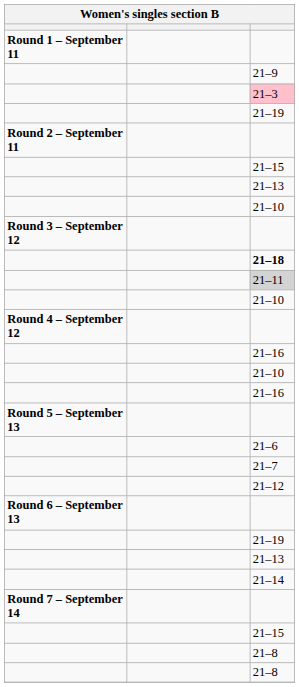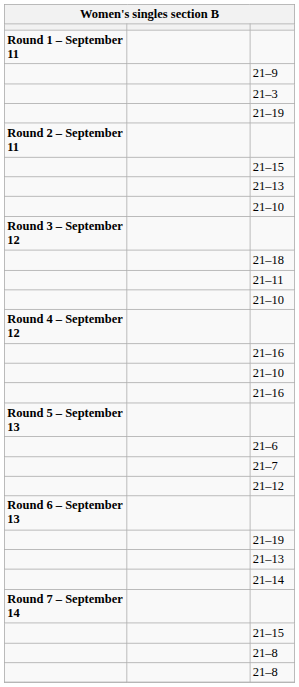(265, 93) pink background -> (265, 93) no background
(268, 260) bold -> (268, 260) normal
(268, 279) lightgrey background -> (268, 279) no background
